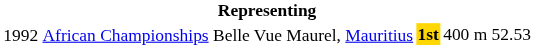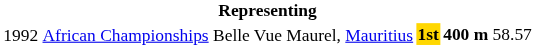(465, 34) normal -> (466, 34) bold
(511, 34) 52.53 -> (512, 34) 58.57
